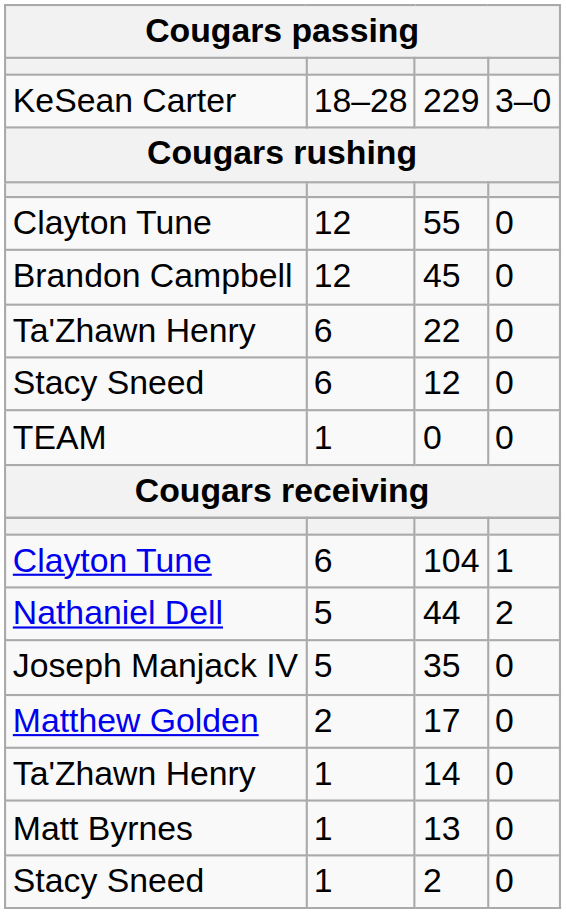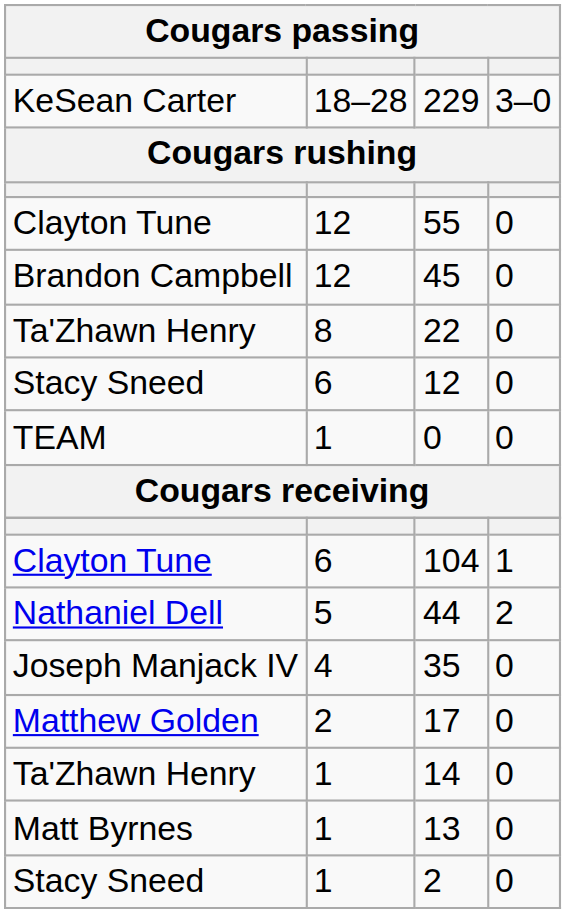(323, 330) 6 -> (323, 330) 8
(323, 666) 5 -> (323, 666) 4
